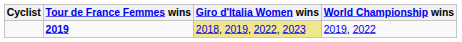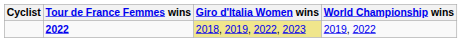(57, 29) 2019 -> (57, 29) 2022
